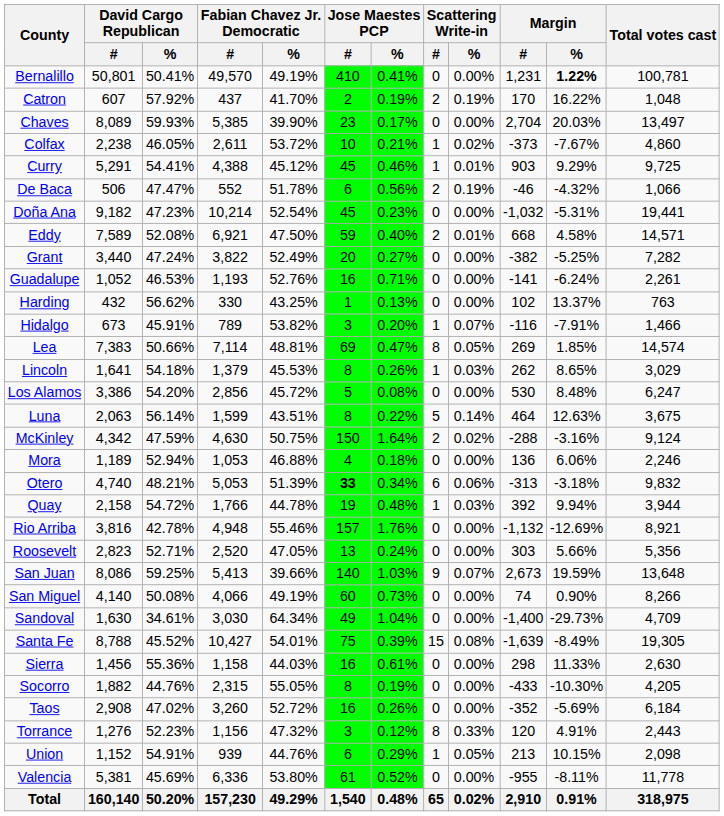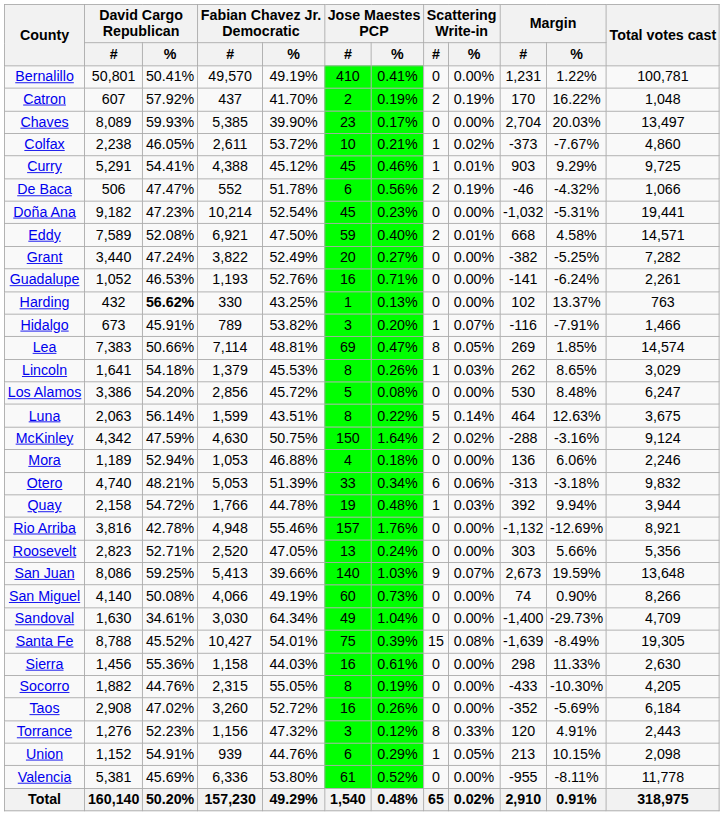(577, 76) bold -> (577, 76) normal
(170, 302) normal -> (170, 302) bold
(348, 483) bold -> (348, 483) normal
